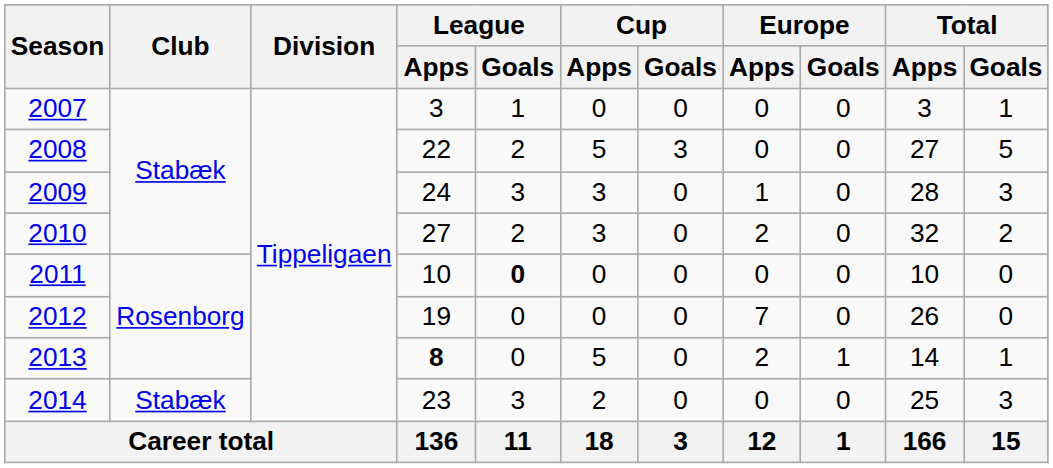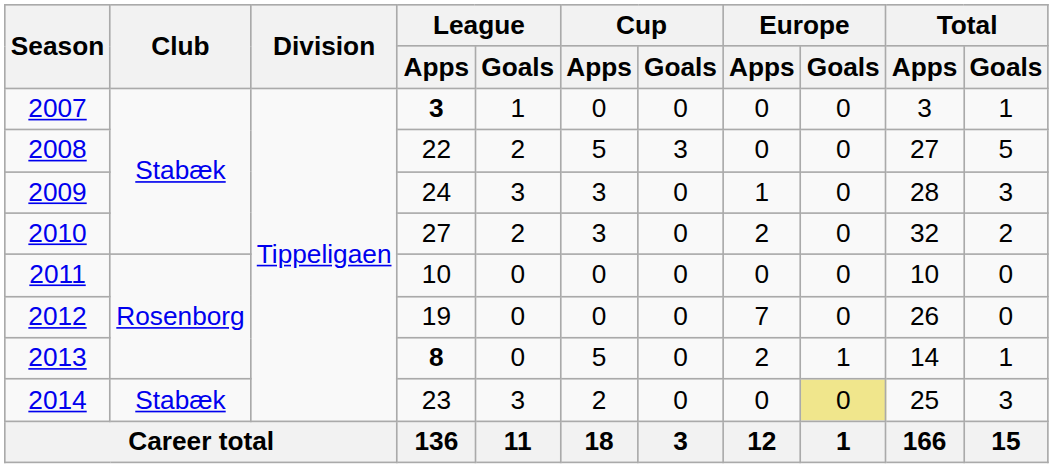(436, 108) normal -> (436, 108) bold
(518, 274) bold -> (518, 274) normal
(843, 399) no background -> (843, 399) khaki background
